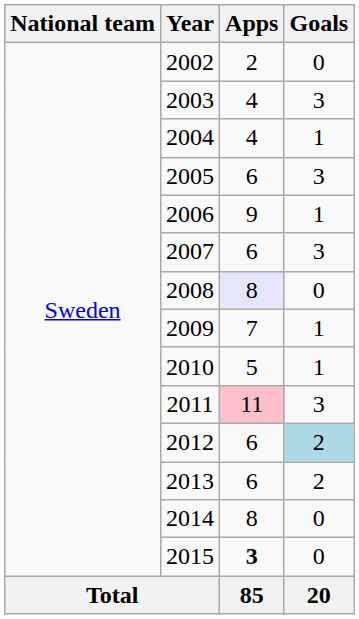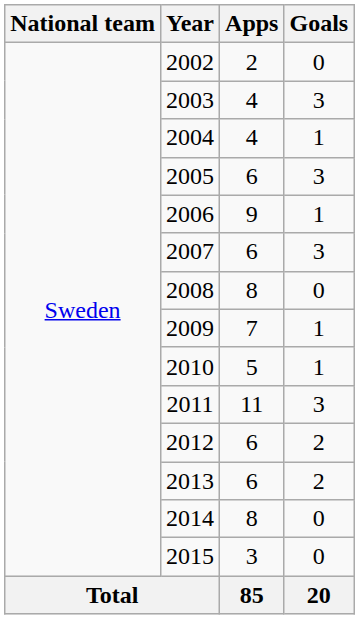(252, 289) lavender background -> (252, 289) no background
(252, 404) pink background -> (252, 404) no background
(319, 442) lightblue background -> (319, 442) no background
(252, 556) bold -> (252, 556) normal
